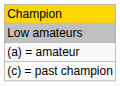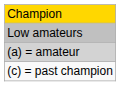(43, 52) no background -> (43, 52) lightgrey background
